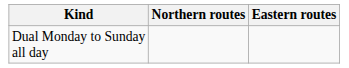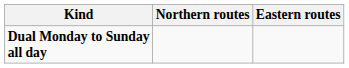(79, 44) normal -> (79, 44) bold
